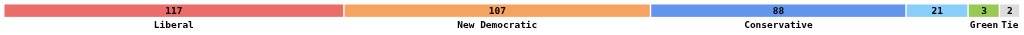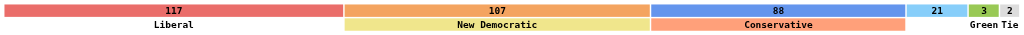(497, 25) no background -> (497, 25) khaki background
(778, 25) no background -> (778, 25) lightsalmon background
